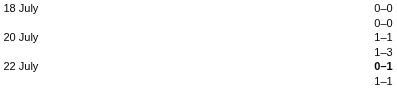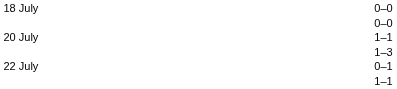(383, 66) bold -> (383, 66) normal
